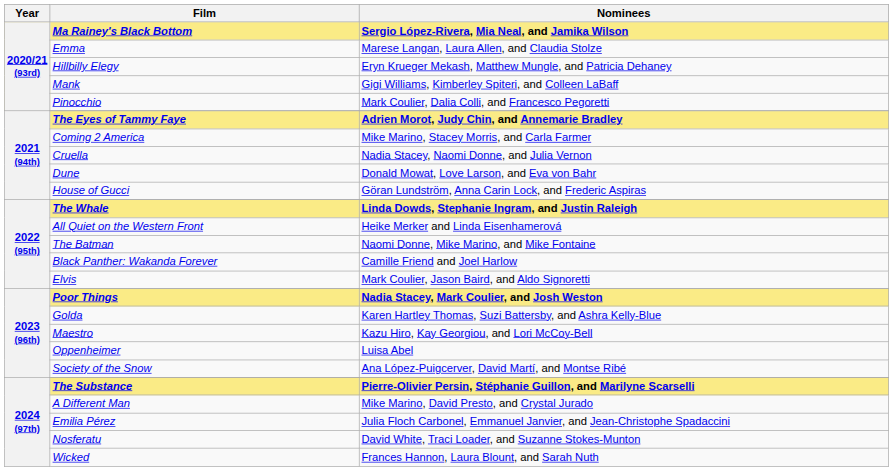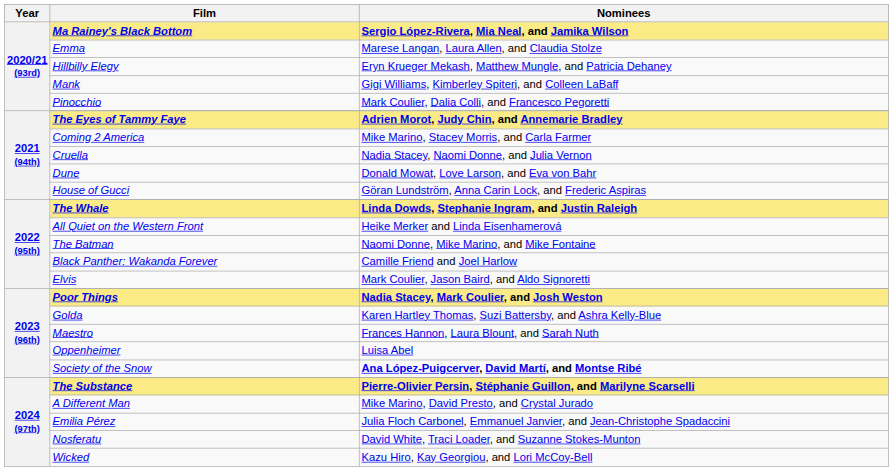(477, 333) Kazu Hiro, Kay Georgiou, and Lori McCoy-Bell -> (480, 333) Frances Hannon, Laura Blount, and Sarah Nuth
(494, 368) normal -> (502, 368) bold
(480, 457) Frances Hannon, Laura Blount, and Sarah Nuth -> (477, 457) Kazu Hiro, Kay Georgiou, and Lori McCoy-Bell
